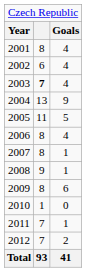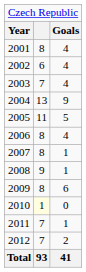(42, 83) bold -> (42, 83) normal
(42, 205) no background -> (42, 205) lightyellow background
